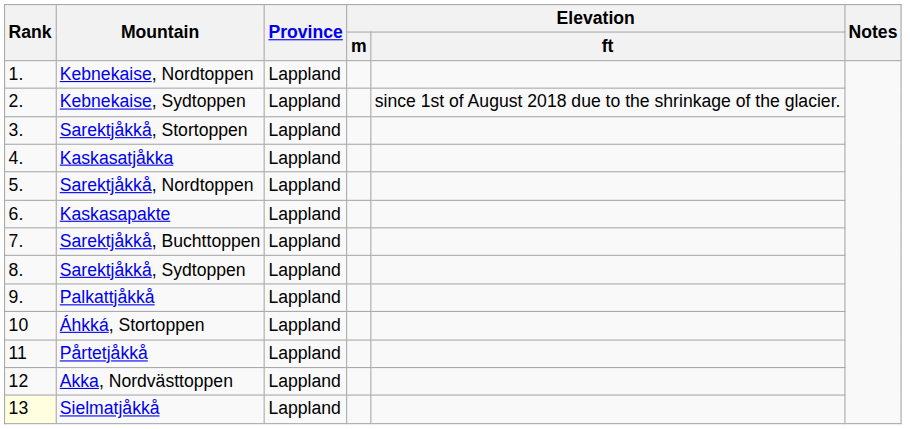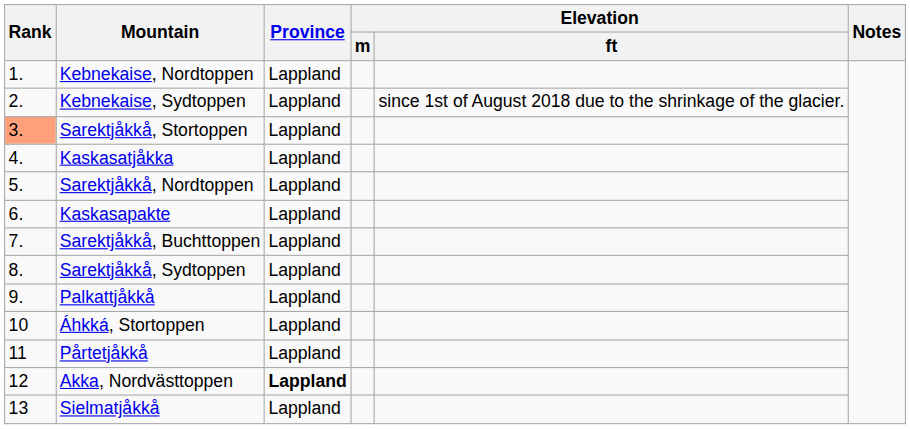(16, 130) no background -> (16, 130) lightsalmon background
(305, 381) normal -> (308, 381) bold
(18, 409) lightyellow background -> (18, 409) no background
